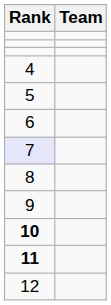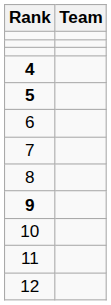(30, 68) normal -> (30, 68) bold
(30, 96) normal -> (30, 96) bold
(30, 150) lavender background -> (30, 150) no background
(30, 204) normal -> (30, 204) bold
(30, 231) bold -> (30, 231) normal
(30, 258) bold -> (30, 258) normal
